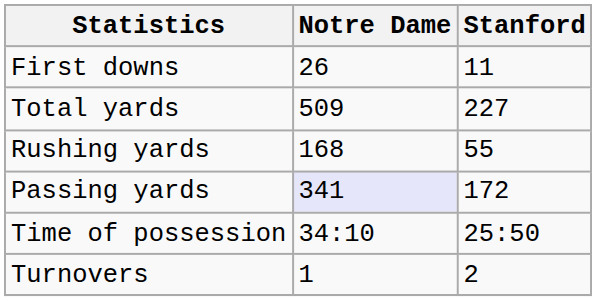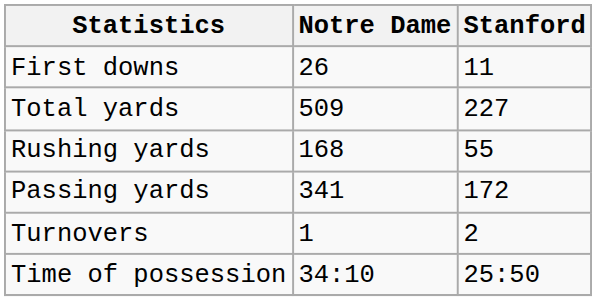(321, 192) lavender background -> (321, 192) no background
rows swapped: (80, 275) <-> (149, 233)
